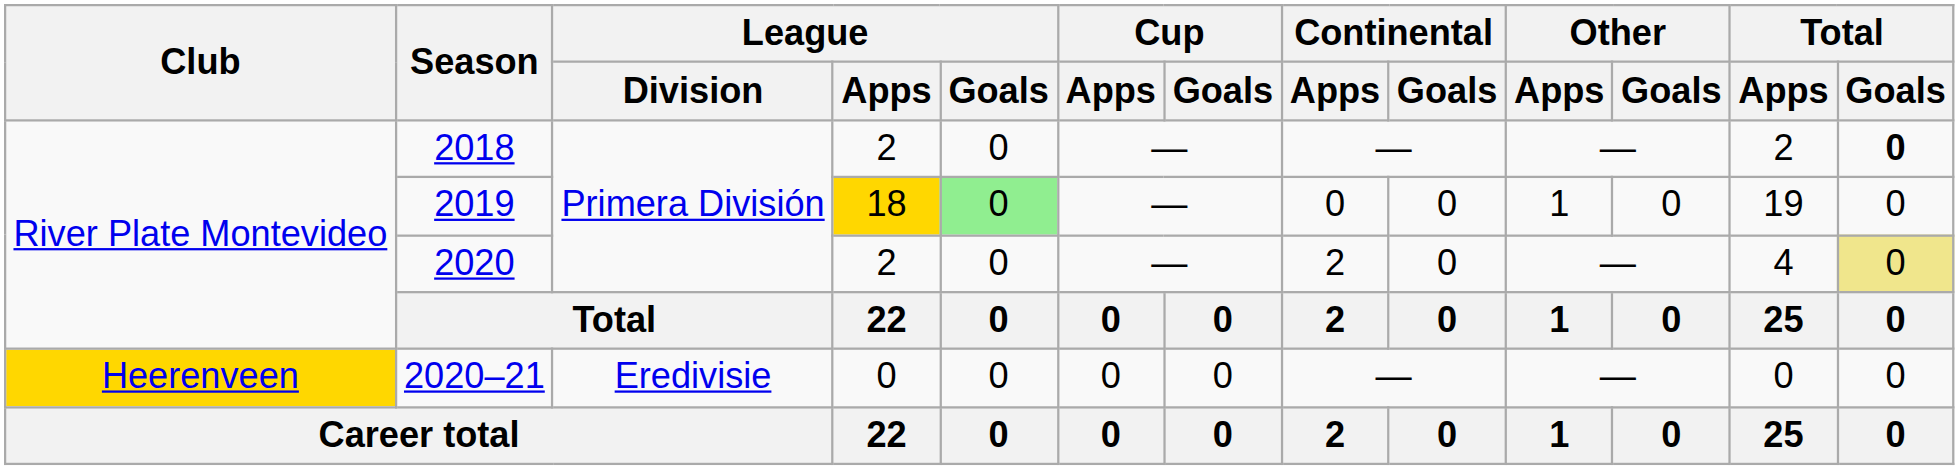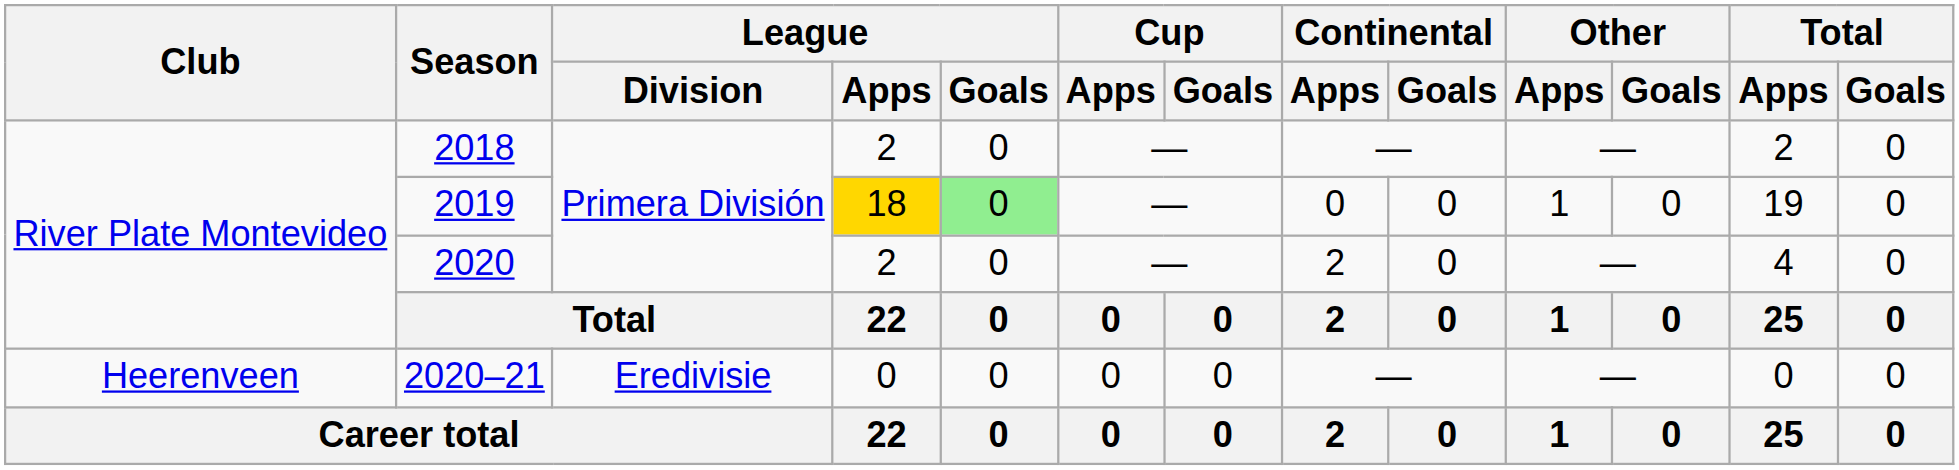(1896, 147) bold -> (1896, 147) normal
(1896, 262) khaki background -> (1896, 262) no background
(200, 377) gold background -> (200, 377) no background
